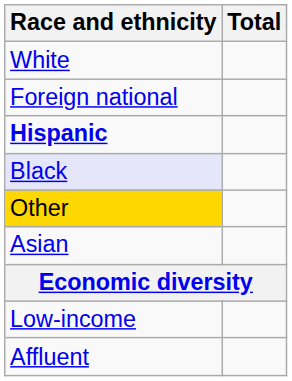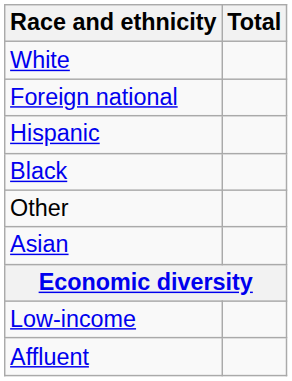(59, 134) bold -> (55, 134) normal
(39, 171) lavender background -> (39, 171) no background
(39, 208) gold background -> (39, 208) no background
